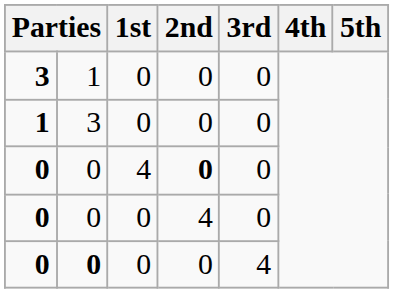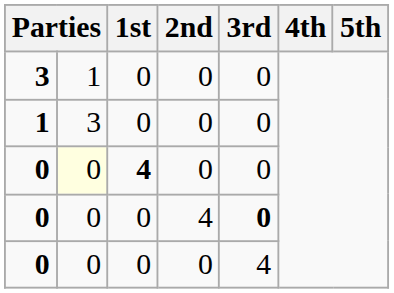(94, 169) no background -> (94, 169) lightyellow background
(144, 169) normal -> (144, 169) bold
(205, 169) bold -> (205, 169) normal
(264, 216) normal -> (264, 216) bold
(94, 264) bold -> (94, 264) normal
